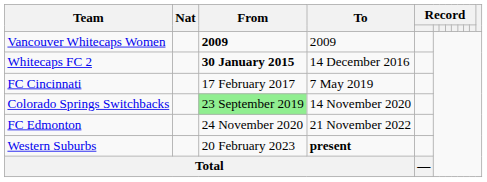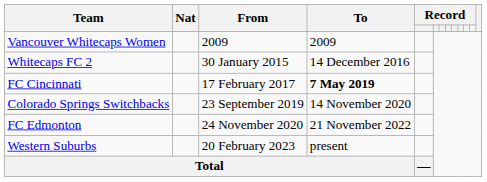(215, 41) bold -> (215, 41) normal
(248, 62) bold -> (245, 62) normal
(342, 83) normal -> (342, 83) bold
(253, 104) lightgreen background -> (253, 104) no background
(330, 145) bold -> (329, 145) normal
